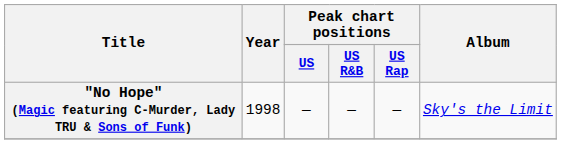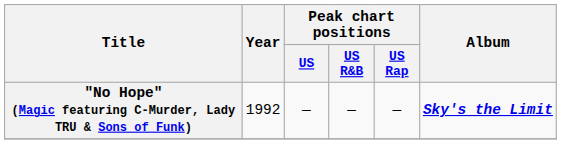(263, 110) 1998 -> (263, 110) 1992
(488, 110) normal -> (488, 110) bold
